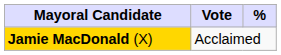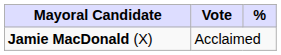(80, 38) gold background -> (80, 38) no background
